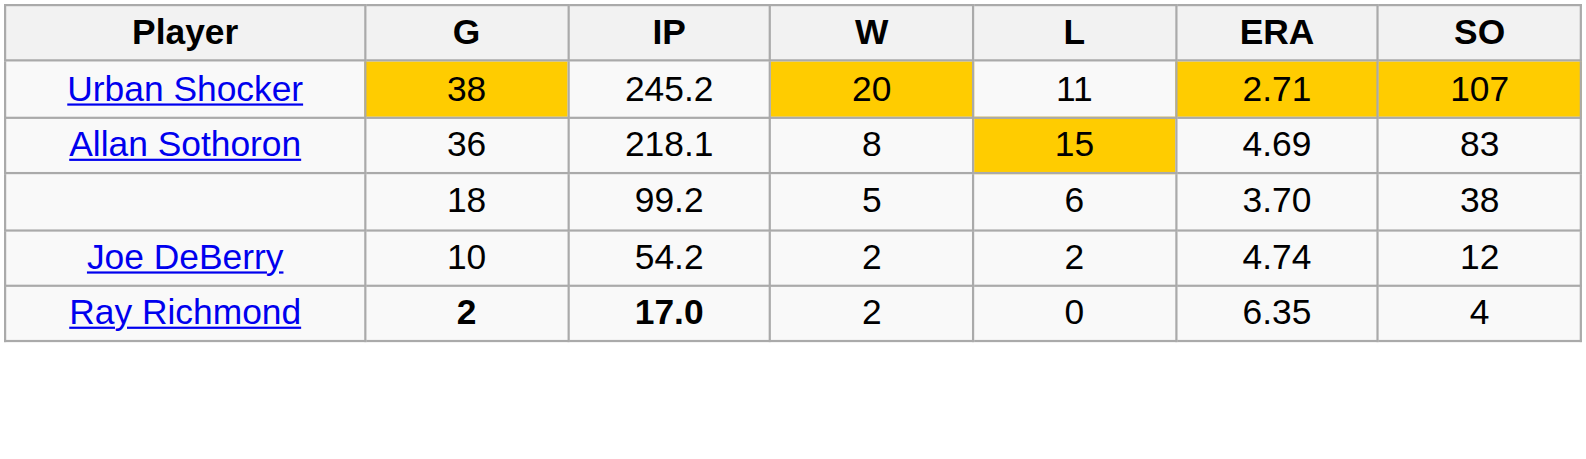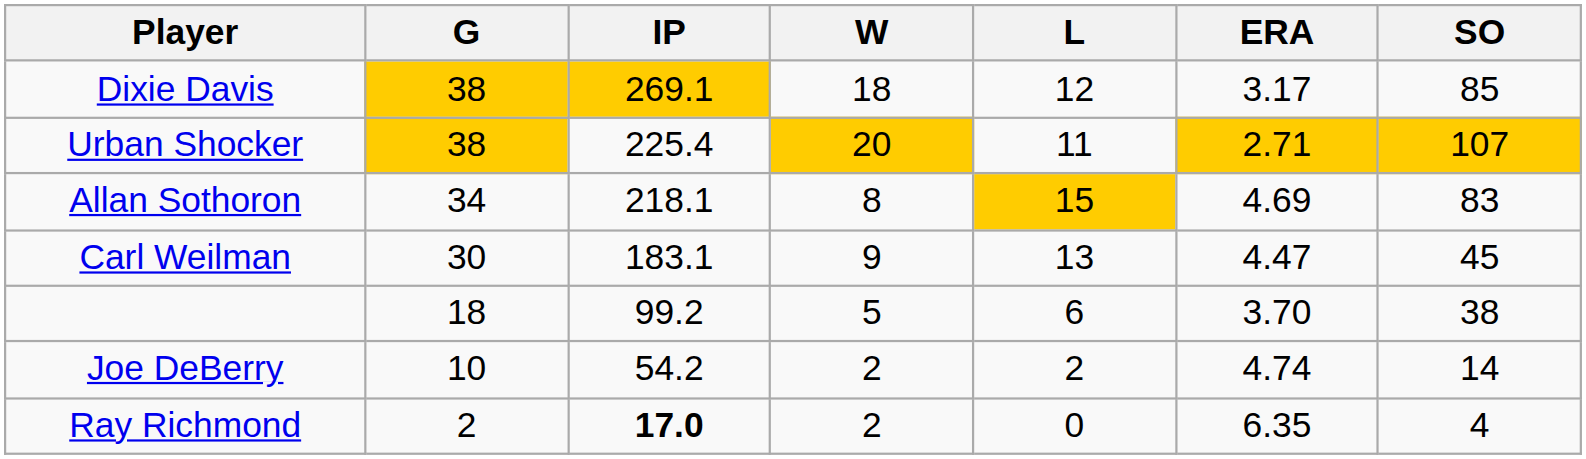+ row: (185, 88)
(669, 88) 245.2 -> (669, 144) 225.4
(467, 144) 36 -> (467, 200) 34
+ row: (185, 256)
(1480, 256) 12 -> (1480, 369) 14
(467, 312) bold -> (467, 425) normal
